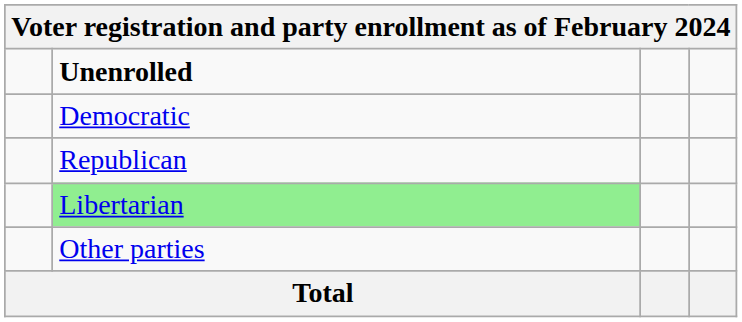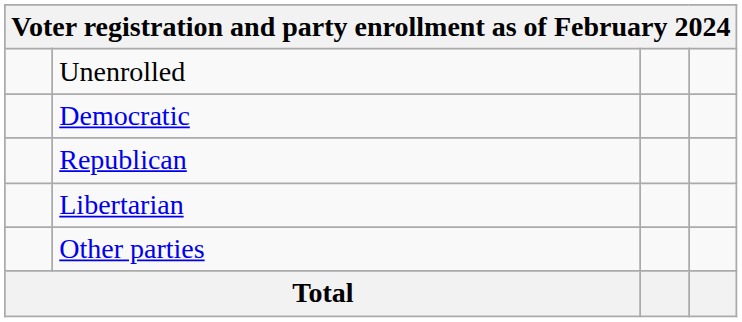(126, 71) bold -> (122, 71) normal
(121, 204) lightgreen background -> (121, 204) no background
